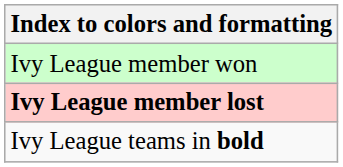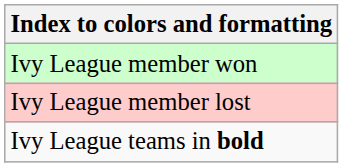(137, 102) bold -> (131, 102) normal
